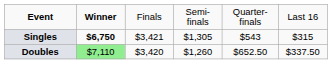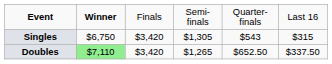(101, 37) bold -> (101, 37) normal
(149, 37) $3,421 -> (149, 37) $3,420
(198, 52) $1,260 -> (198, 52) $1,265
